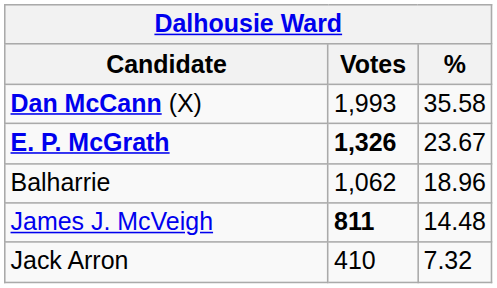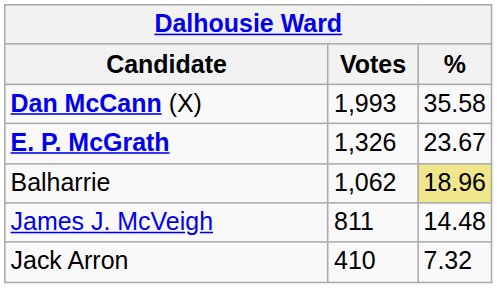(365, 143) bold -> (365, 143) normal
(455, 182) no background -> (455, 182) khaki background
(354, 222) bold -> (354, 222) normal
